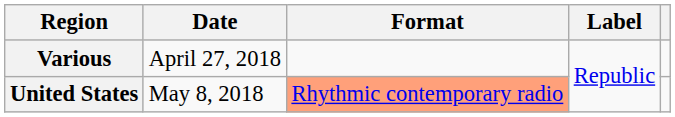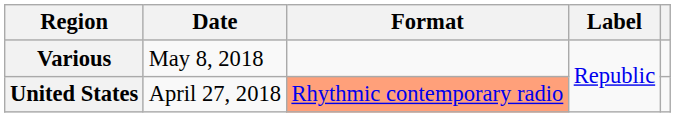(215, 58) April 27, 2018 -> (206, 58) May 8, 2018
(206, 93) May 8, 2018 -> (215, 93) April 27, 2018
